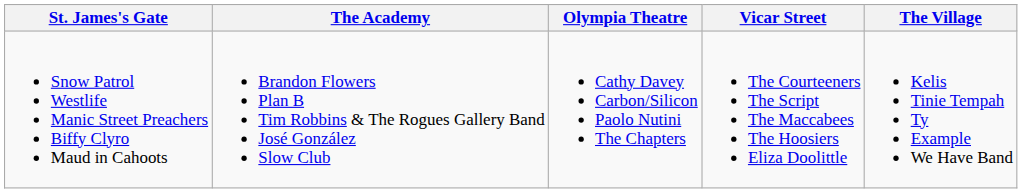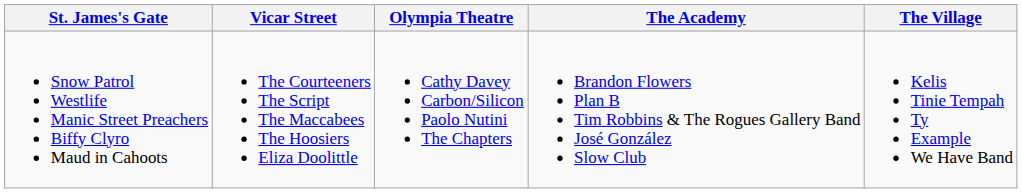columns swapped: (783, 17) <-> (380, 17)
